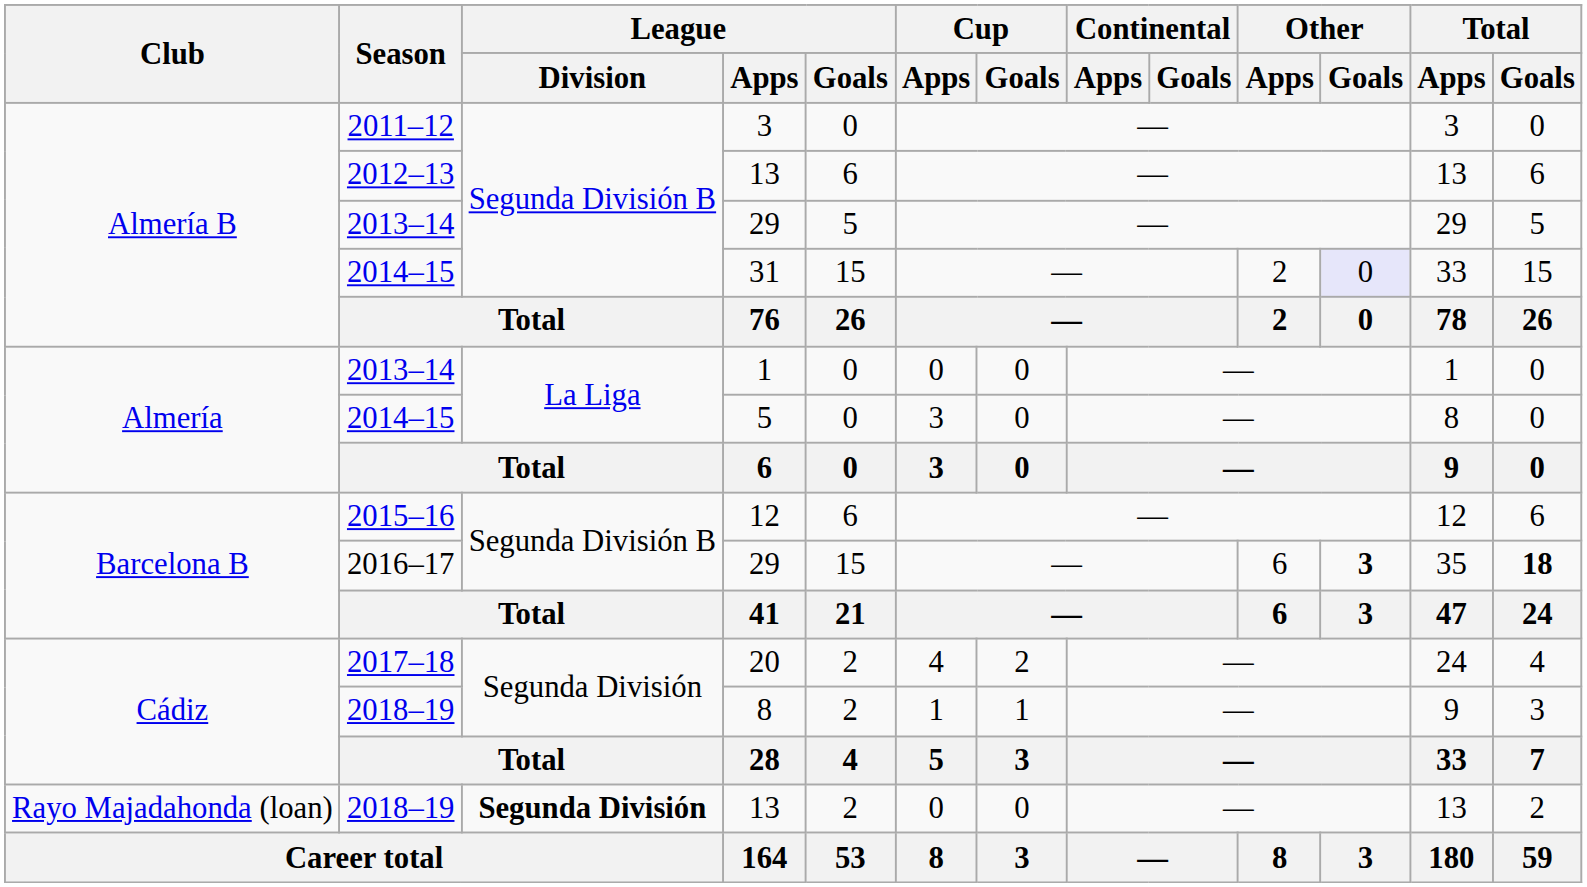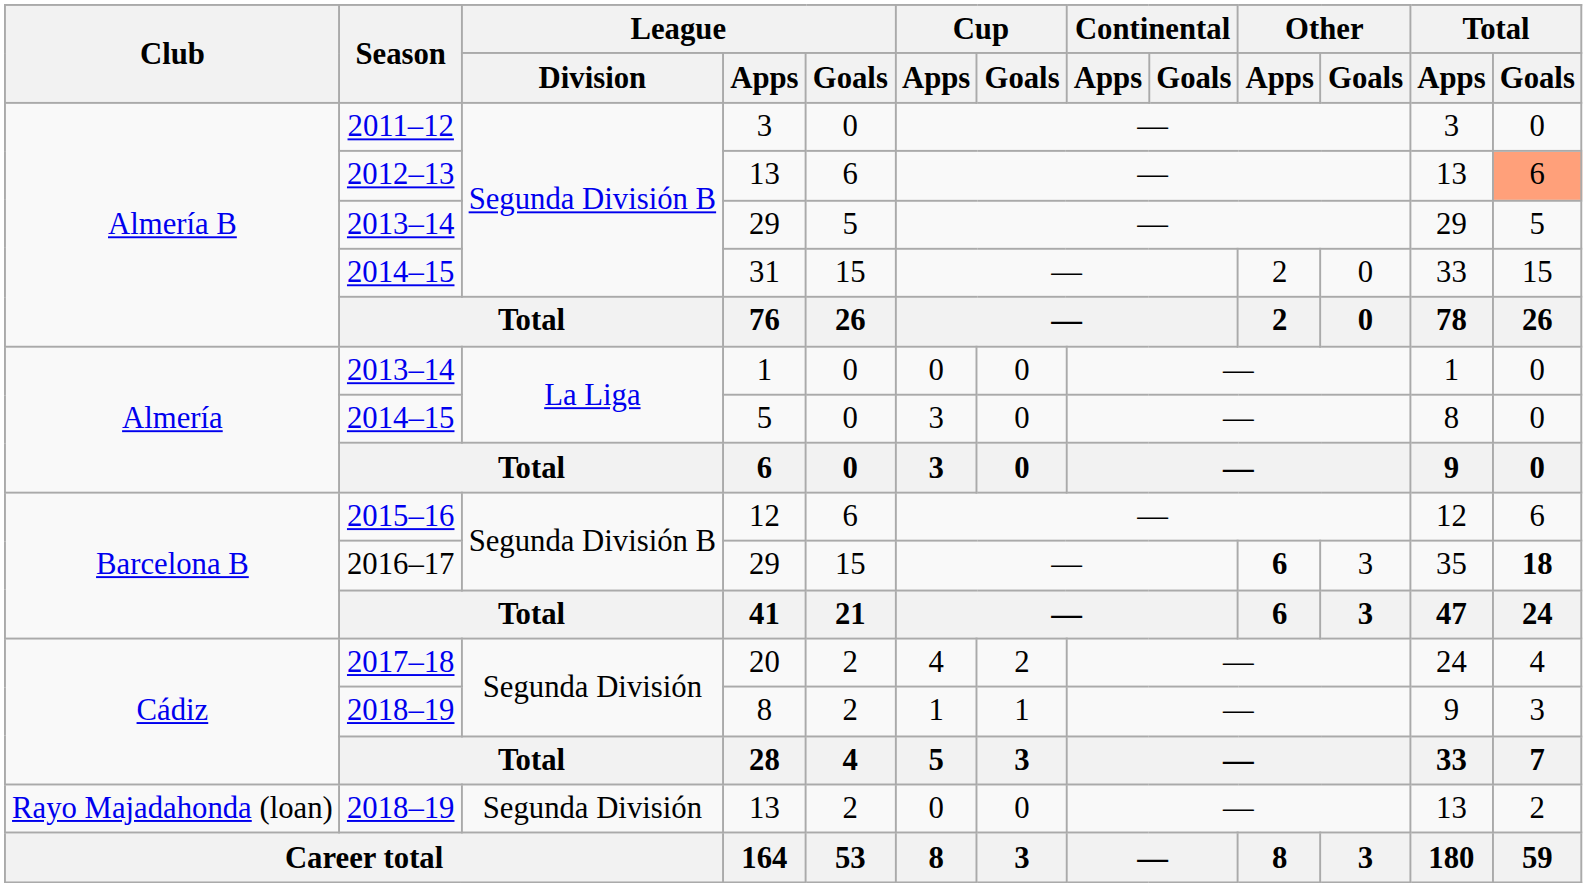(1537, 175) no background -> (1537, 175) lightsalmon background
(1366, 272) lavender background -> (1366, 272) no background
(1280, 564) normal -> (1280, 564) bold
(1366, 564) bold -> (1366, 564) normal
(592, 808) bold -> (592, 808) normal
